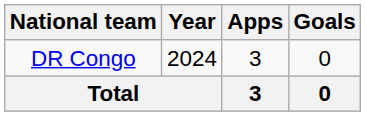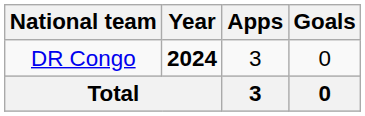(192, 57) normal -> (192, 57) bold
